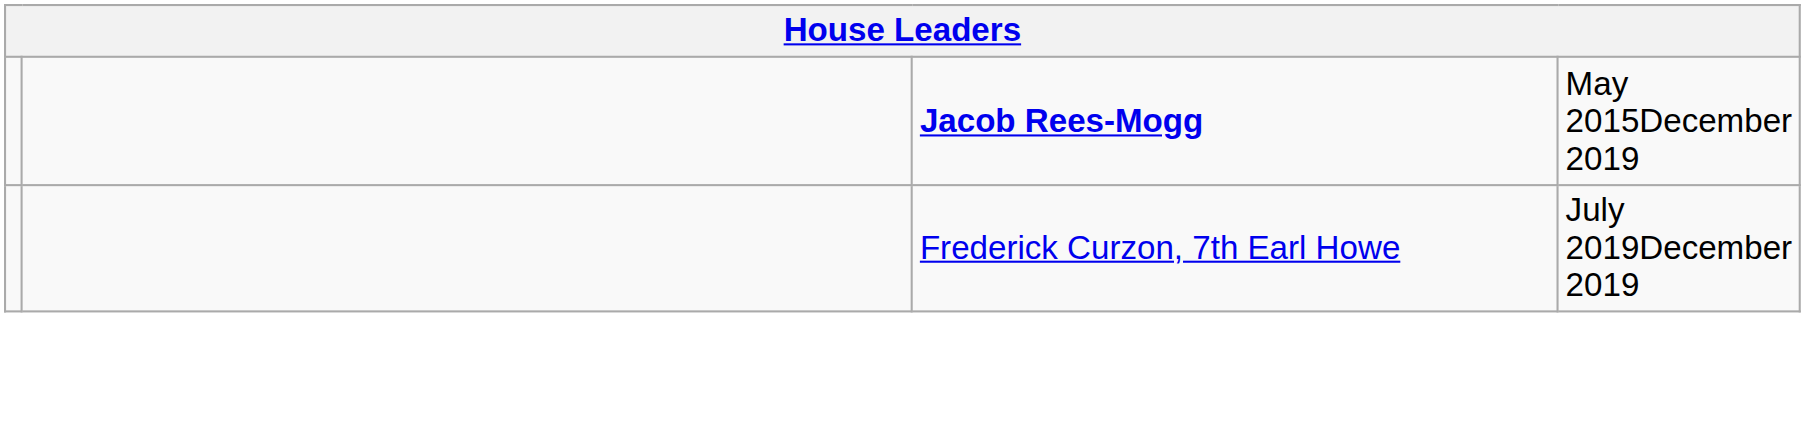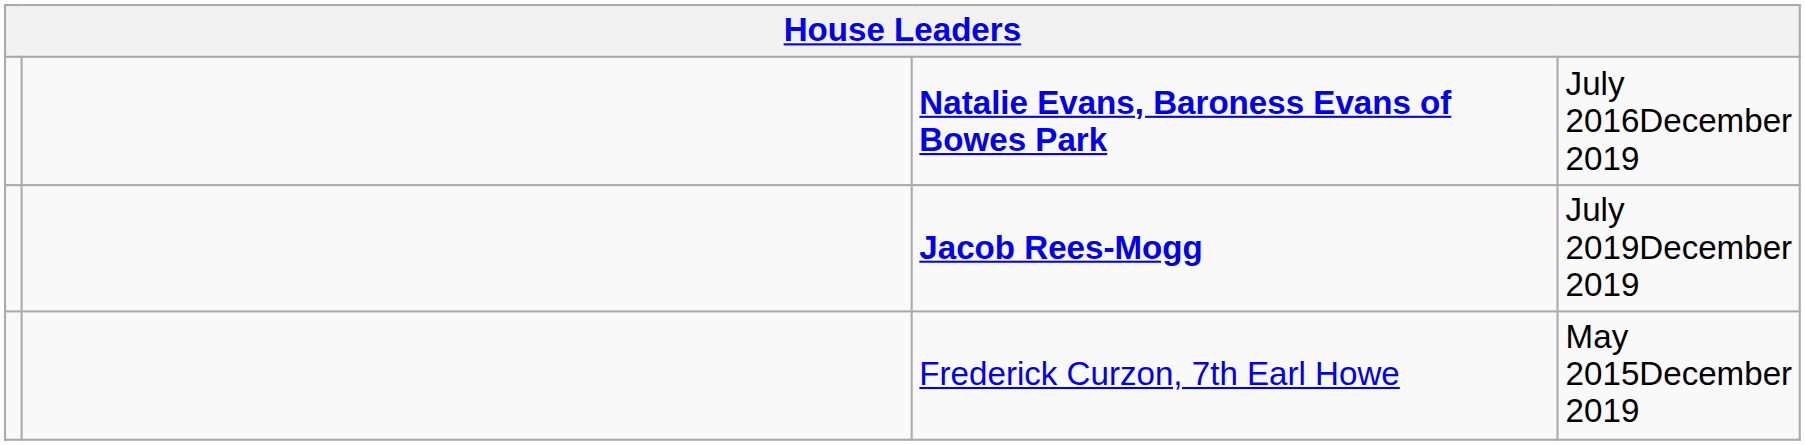+ row: (1185, 120)
(1679, 120) May 2015December 2019 -> (1679, 247) July 2019December 2019
(1679, 247) July 2019December 2019 -> (1679, 374) May 2015December 2019
